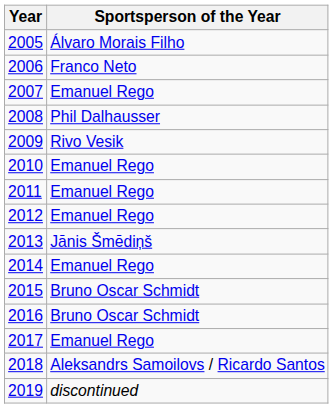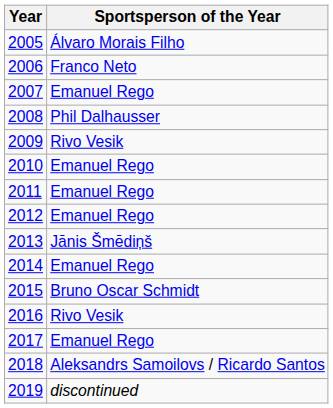(125, 316) Bruno Oscar Schmidt -> (87, 316) Rivo Vesik
